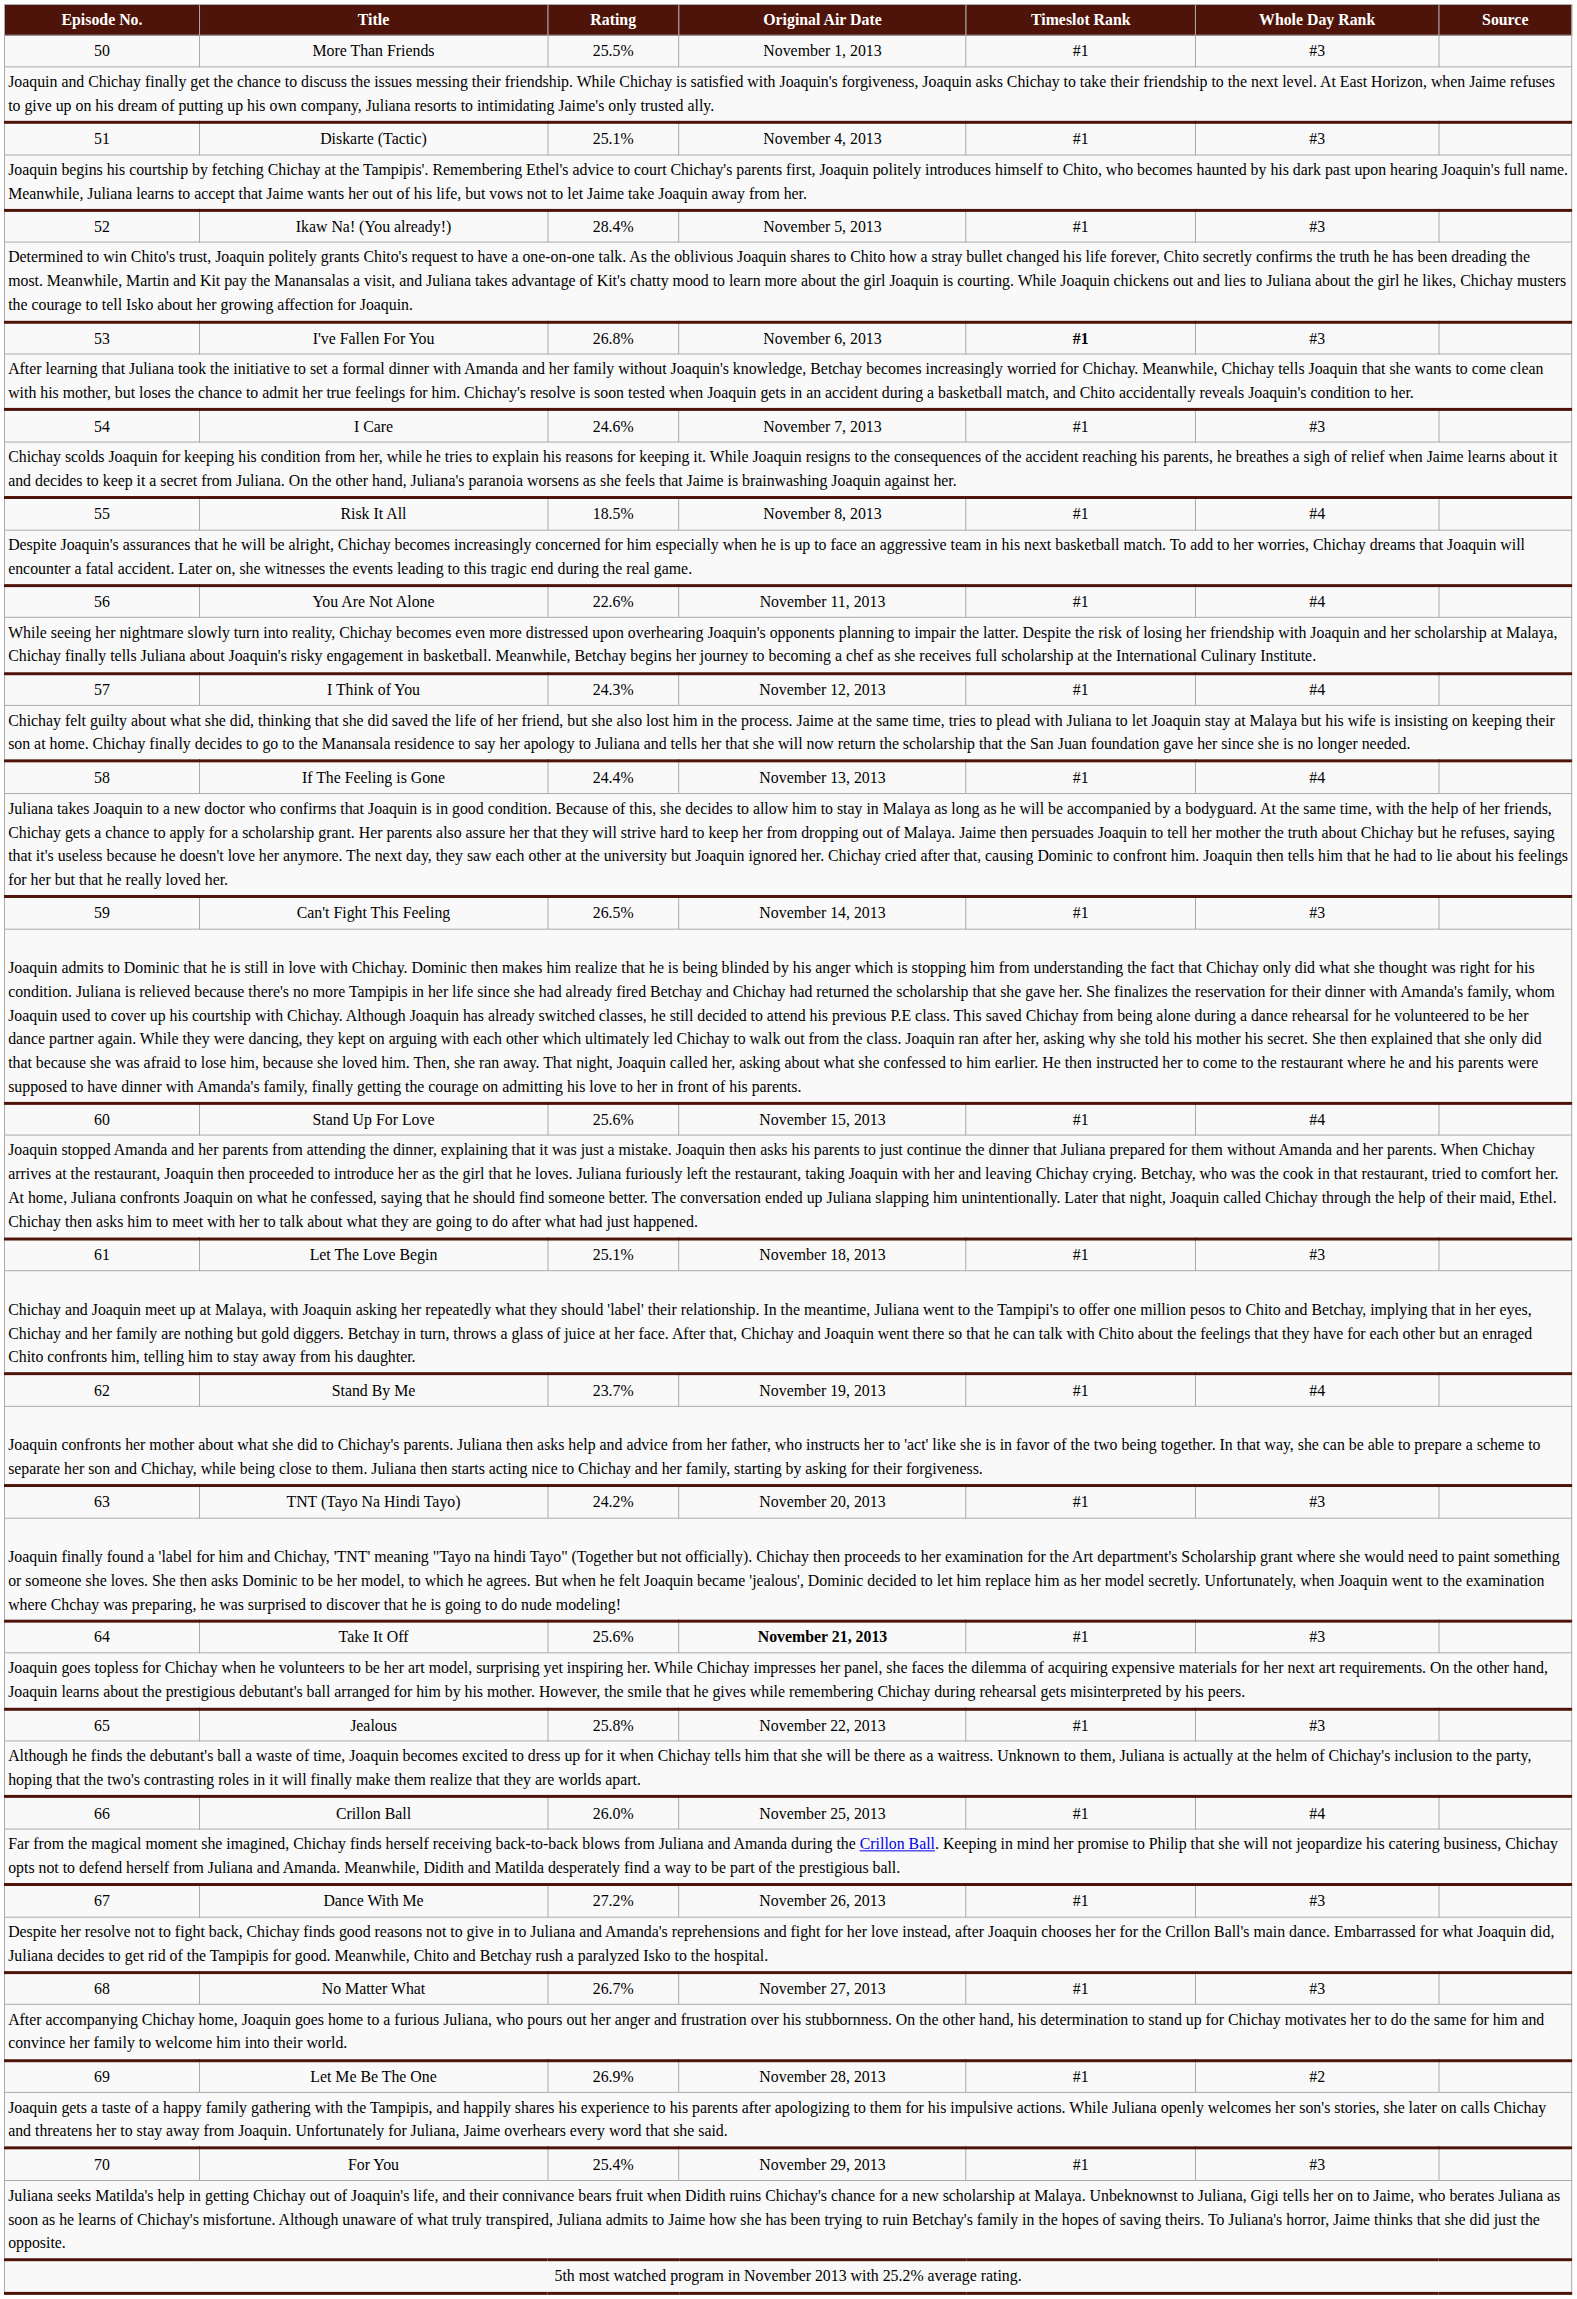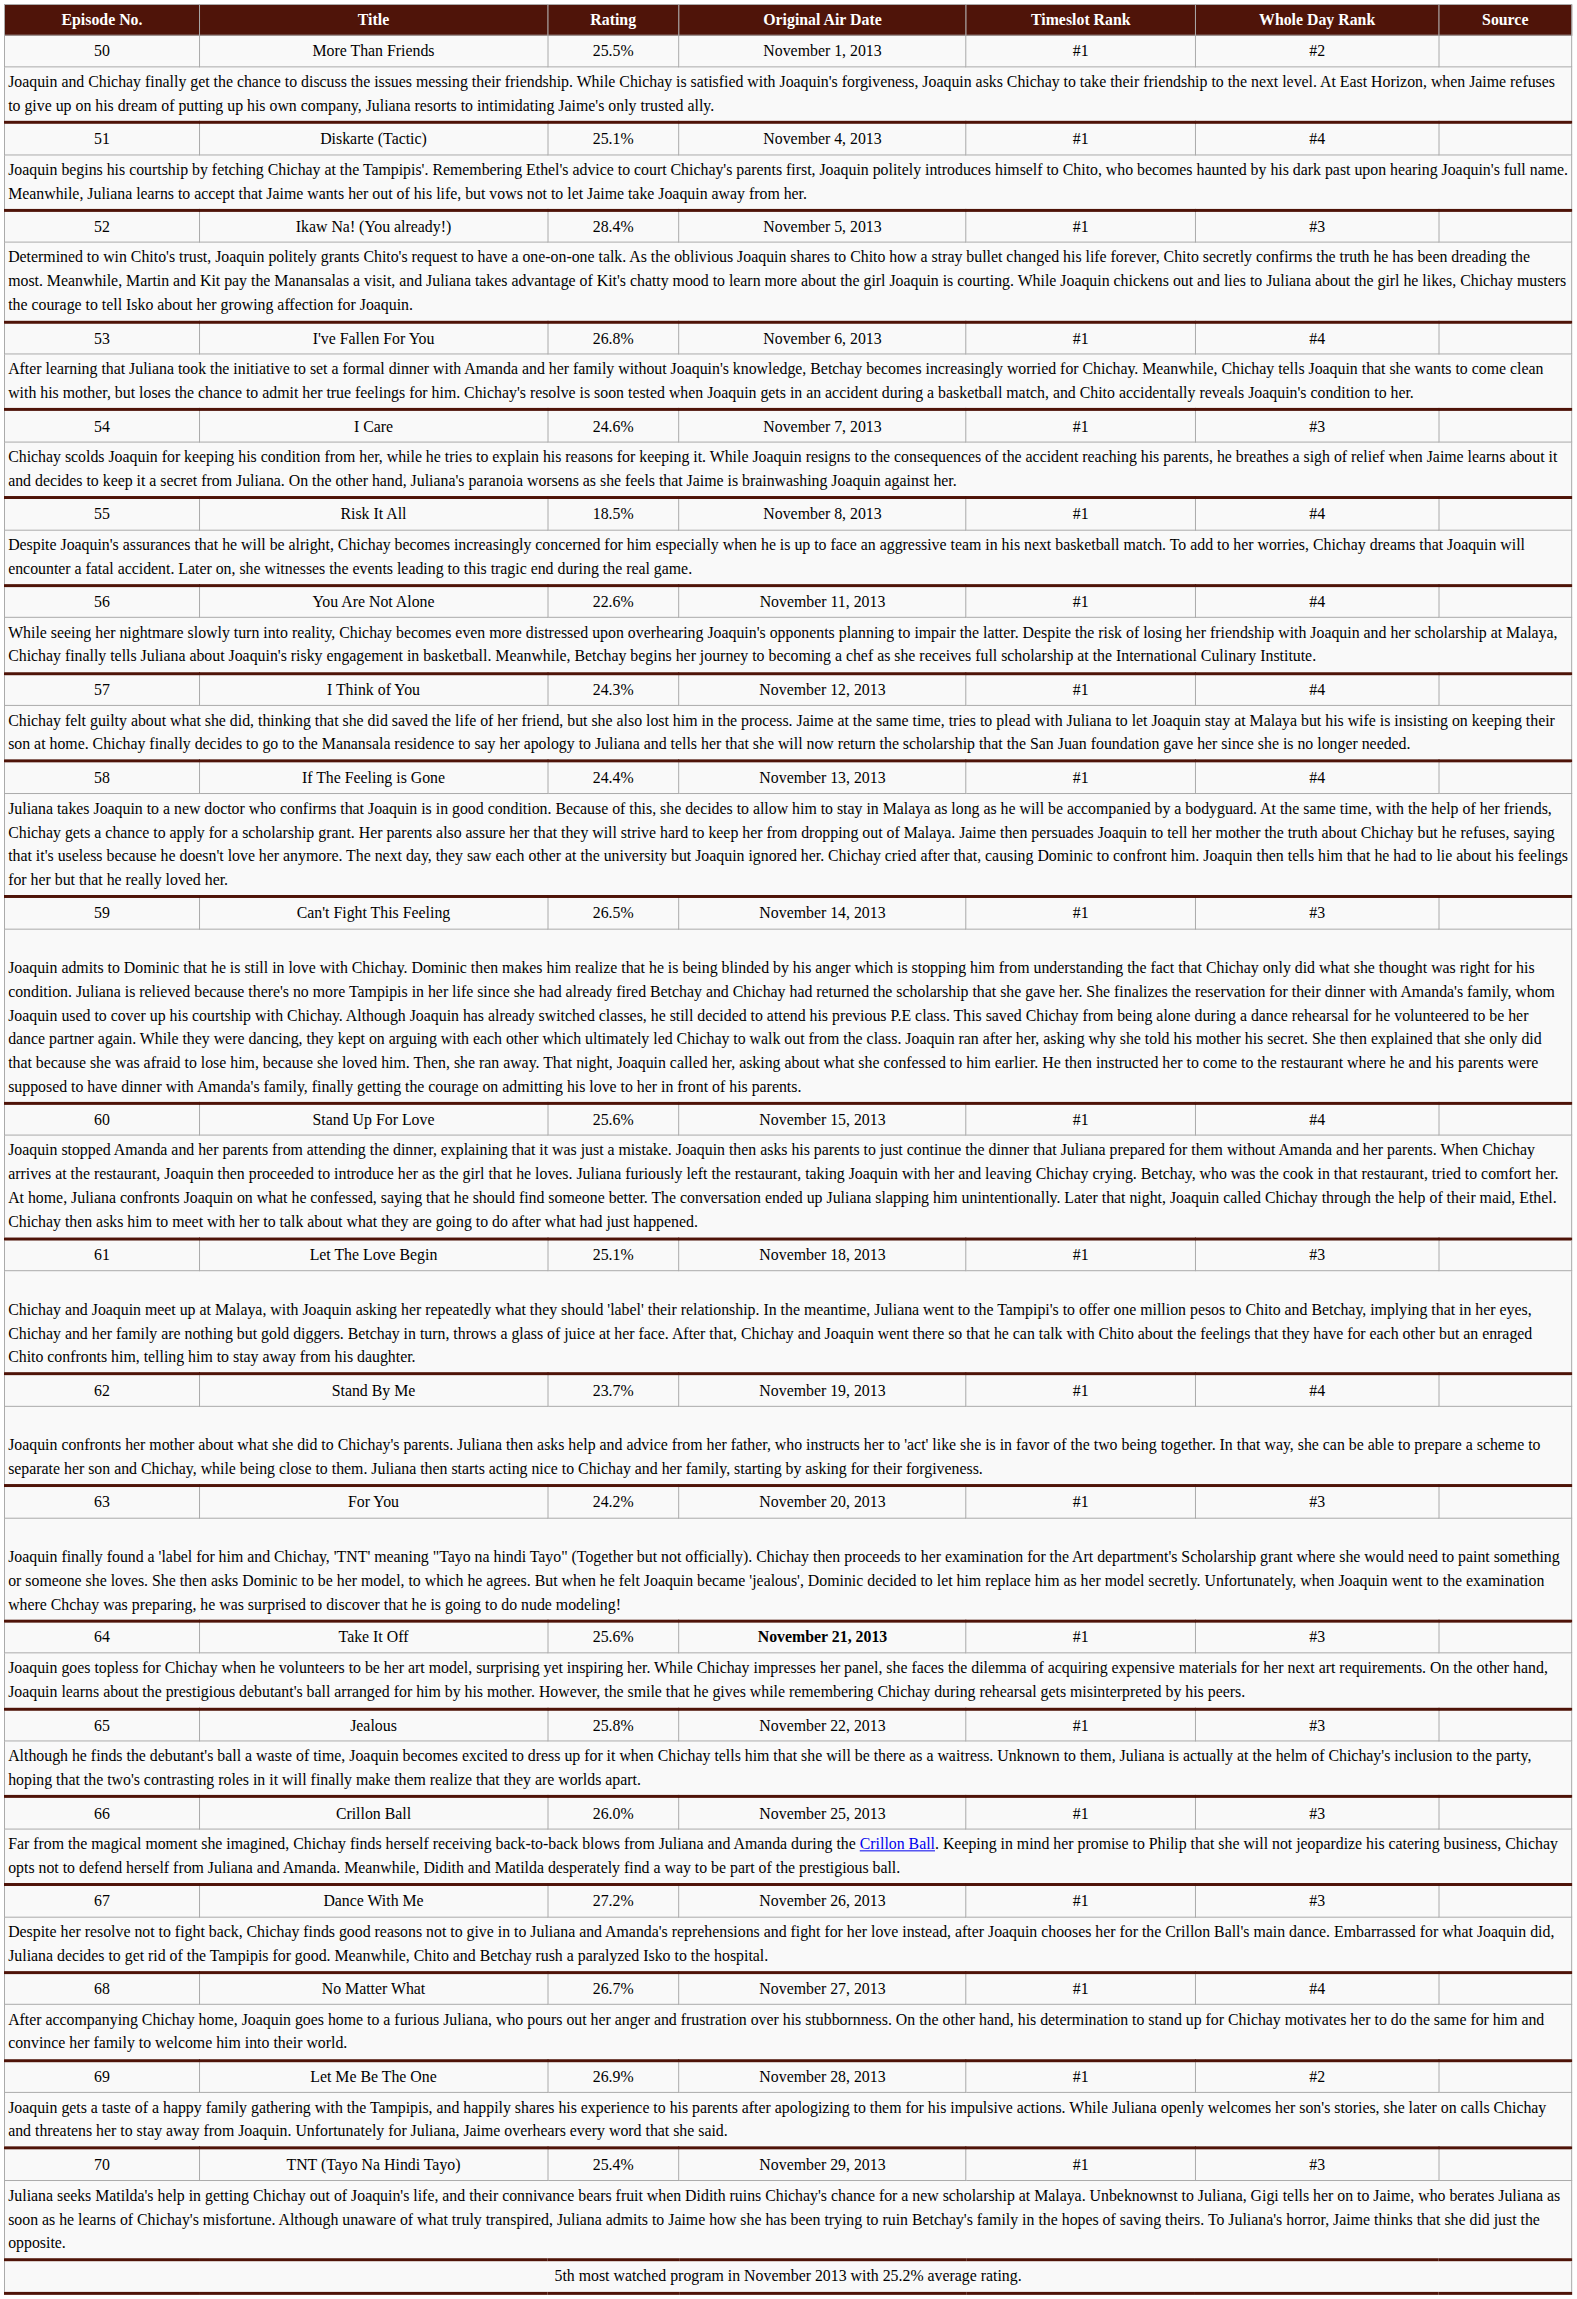(1317, 51) #3 -> (1317, 51) #2
(1317, 138) #3 -> (1317, 138) #4
(1081, 338) bold -> (1081, 338) normal
(1317, 338) #3 -> (1317, 338) #4
(373, 1502) TNT (Tayo Na Hindi Tayo) -> (374, 1502) For You
(1317, 1813) #4 -> (1317, 1813) #3
(1317, 1989) #3 -> (1317, 1989) #4
(374, 2164) For You -> (373, 2164) TNT (Tayo Na Hindi Tayo)
